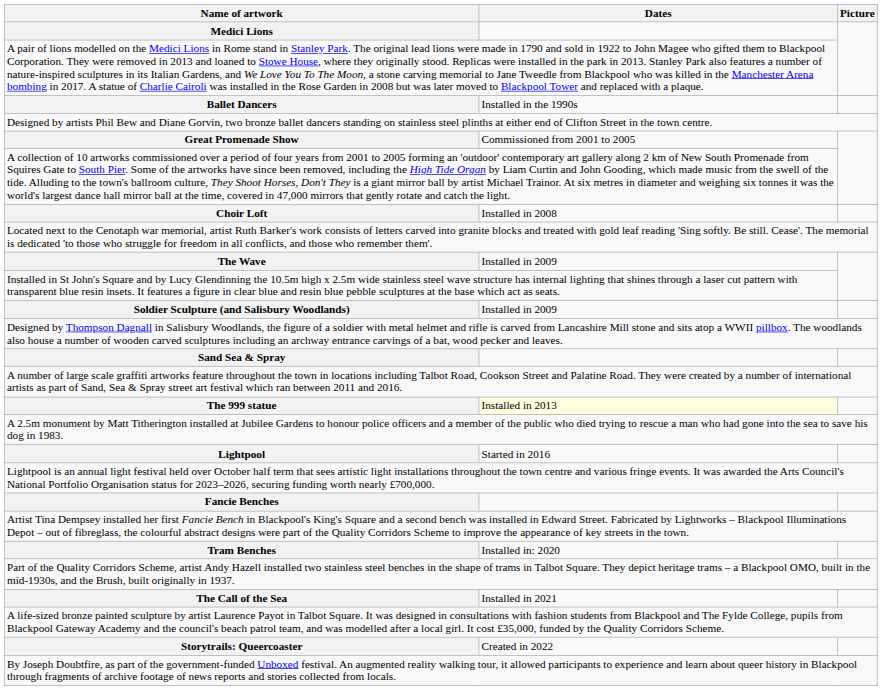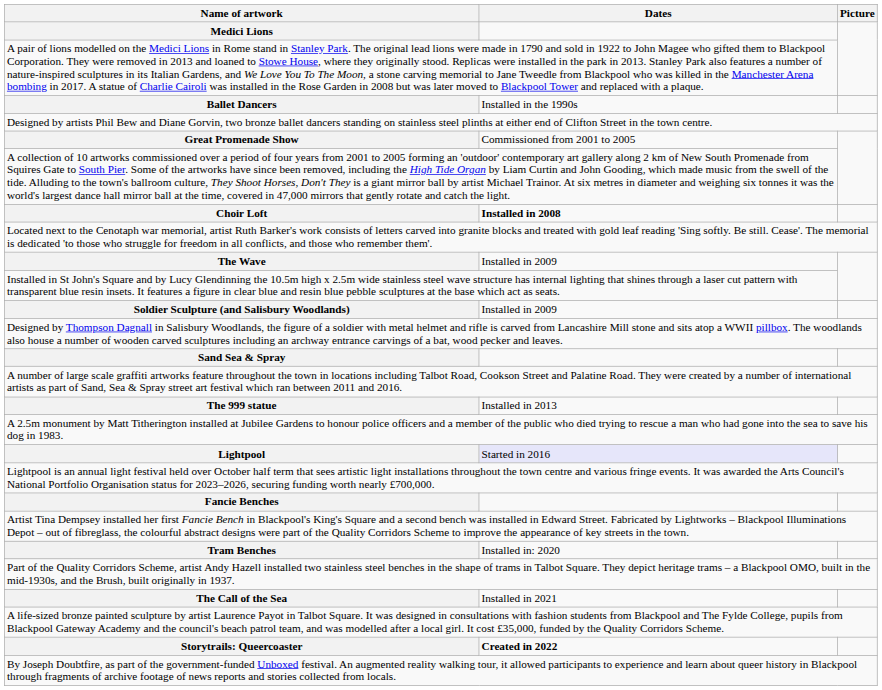(519, 213) normal -> (521, 213) bold
(519, 405) lightyellow background -> (519, 405) no background
(516, 453) no background -> (516, 453) lavender background
(517, 646) normal -> (519, 646) bold
